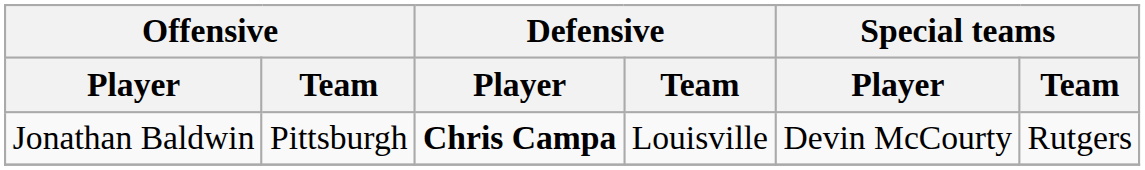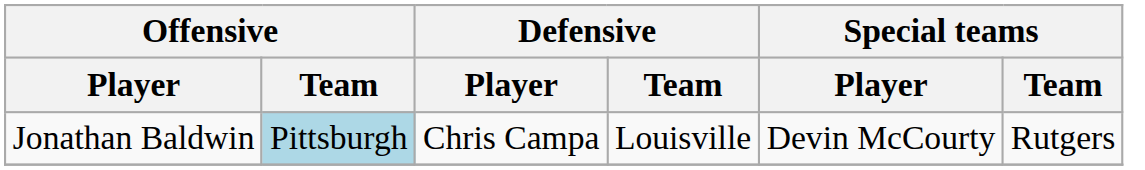(339, 137) no background -> (339, 137) lightblue background
(520, 137) bold -> (511, 137) normal
